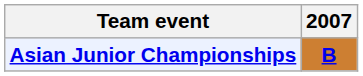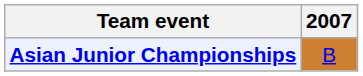(329, 54) bold -> (329, 54) normal
